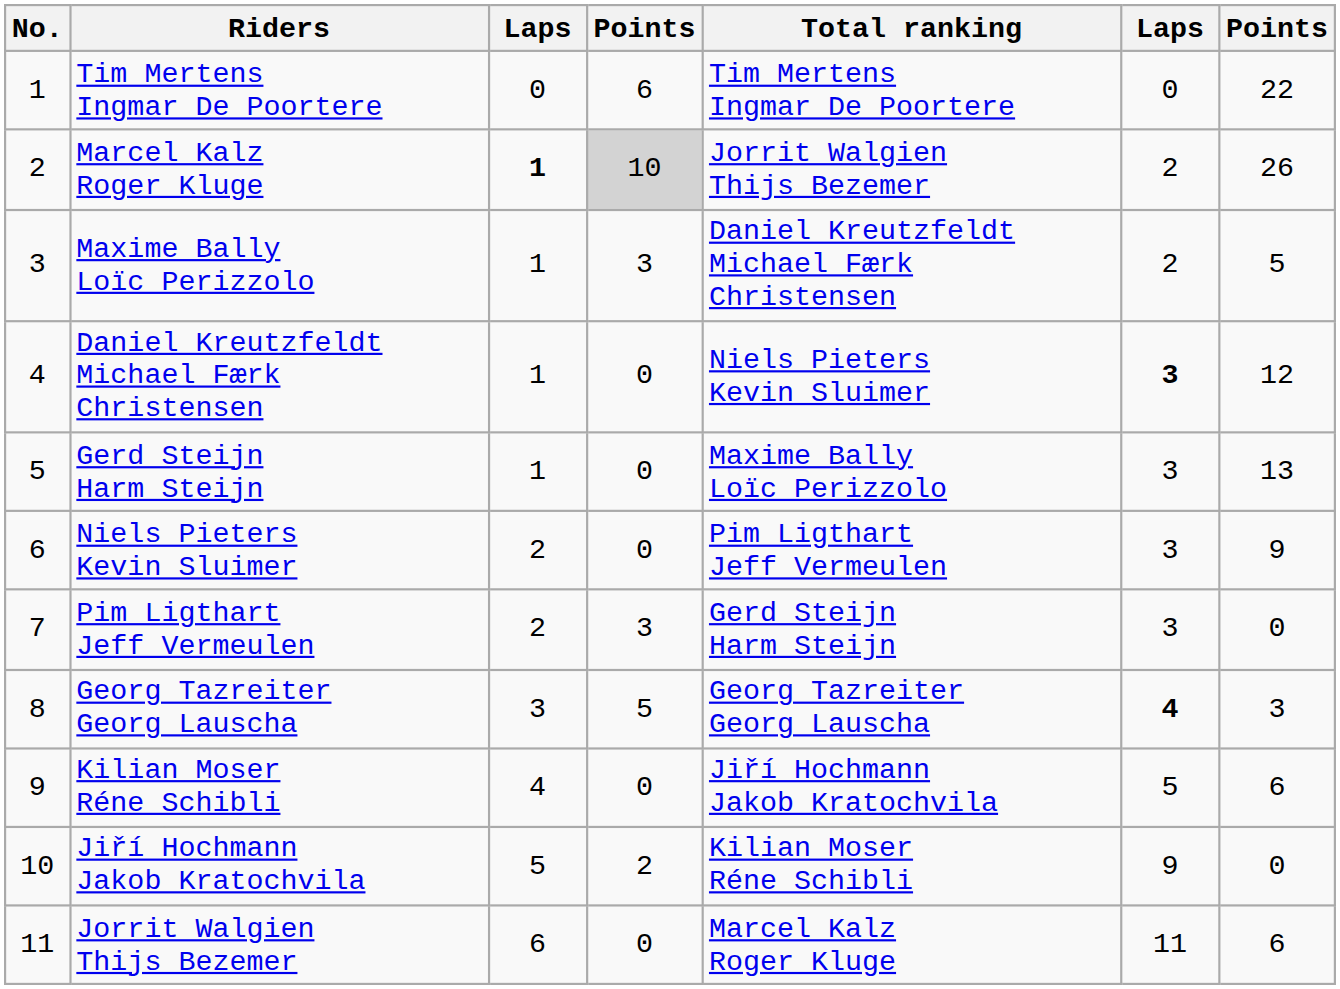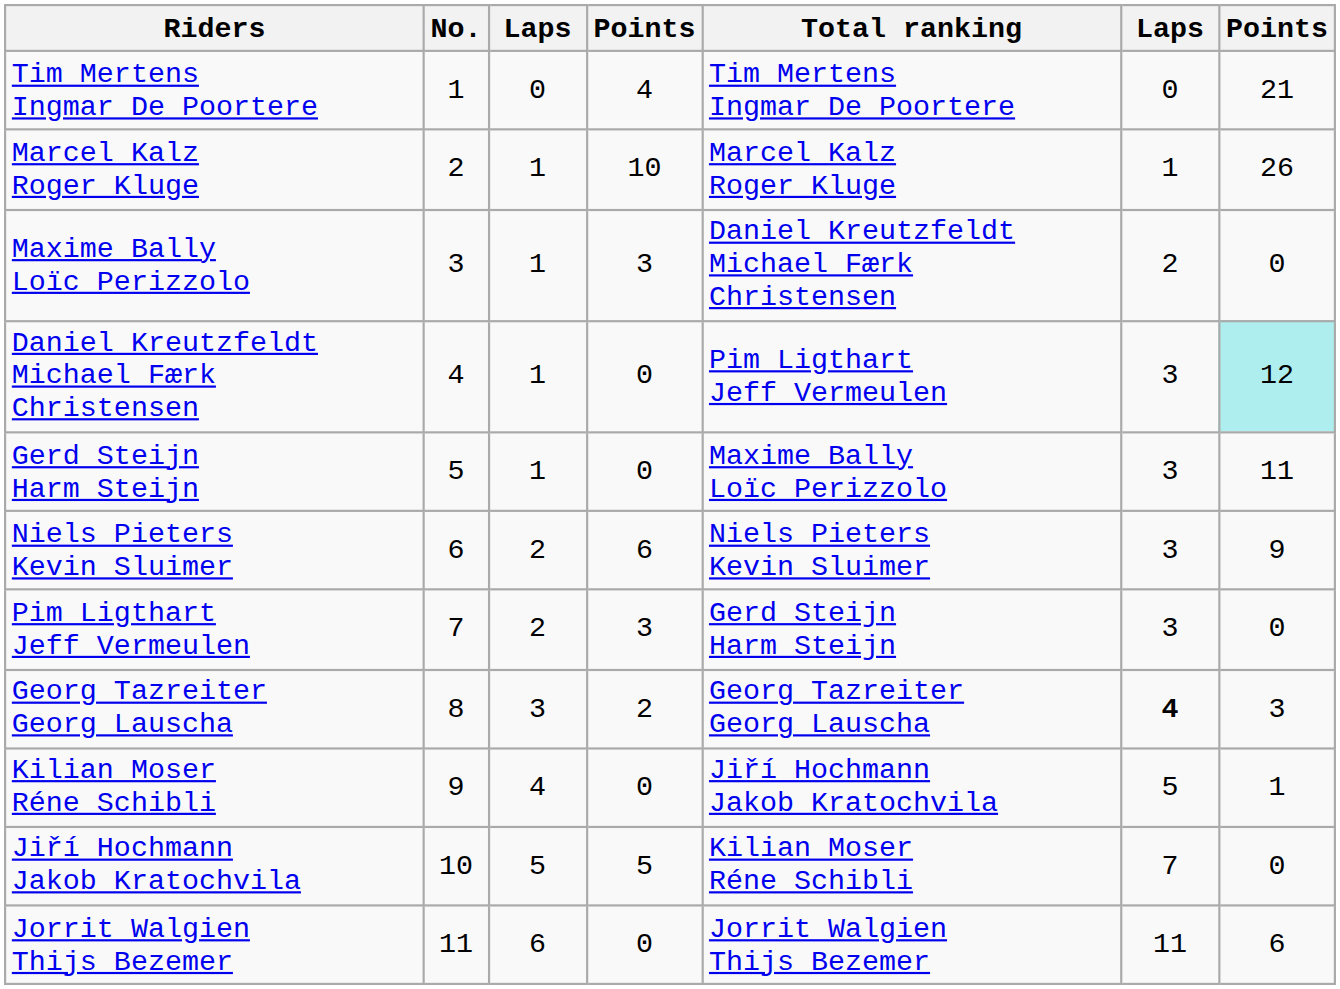columns swapped: (37, 28) <-> (279, 28)
(644, 91) 6 -> (644, 91) 4
(1277, 91) 22 -> (1277, 91) 21
(538, 170) bold -> (538, 170) normal
(644, 170) lightgrey background -> (644, 170) no background
(828, 170) Jorrit Walgien Thijs Bezemer -> (803, 170) Marcel Kalz Roger Kluge
(1170, 170) 2 -> (1170, 170) 1
(1277, 265) 5 -> (1277, 265) 0
(820, 376) Niels Pieters Kevin Sluimer -> (828, 376) Pim Ligthart Jeff Vermeulen
(1170, 376) bold -> (1170, 376) normal
(1277, 376) no background -> (1277, 376) paleturquoise background
(1277, 472) 13 -> (1277, 472) 11
(644, 551) 0 -> (644, 551) 6
(828, 551) Pim Ligthart Jeff Vermeulen -> (820, 551) Niels Pieters Kevin Sluimer
(644, 708) 5 -> (644, 708) 2
(1277, 787) 6 -> (1277, 787) 1
(644, 866) 2 -> (644, 866) 5
(1170, 866) 9 -> (1170, 866) 7
(803, 945) Marcel Kalz Roger Kluge -> (828, 945) Jorrit Walgien Thijs Bezemer
